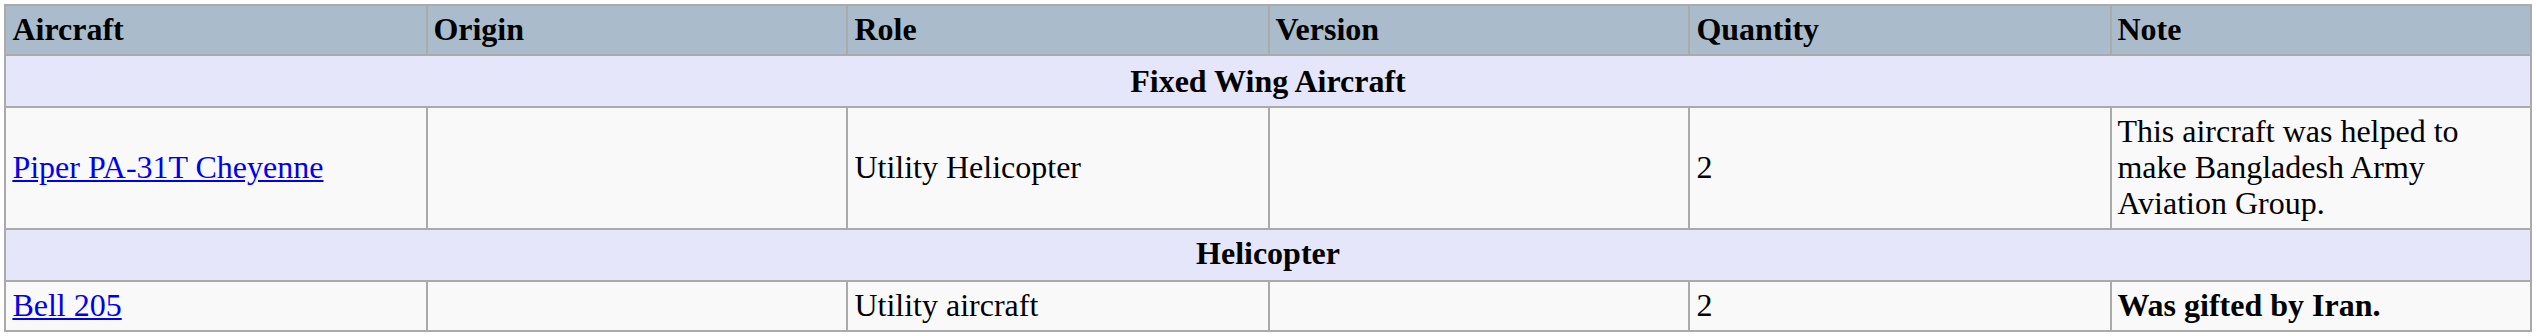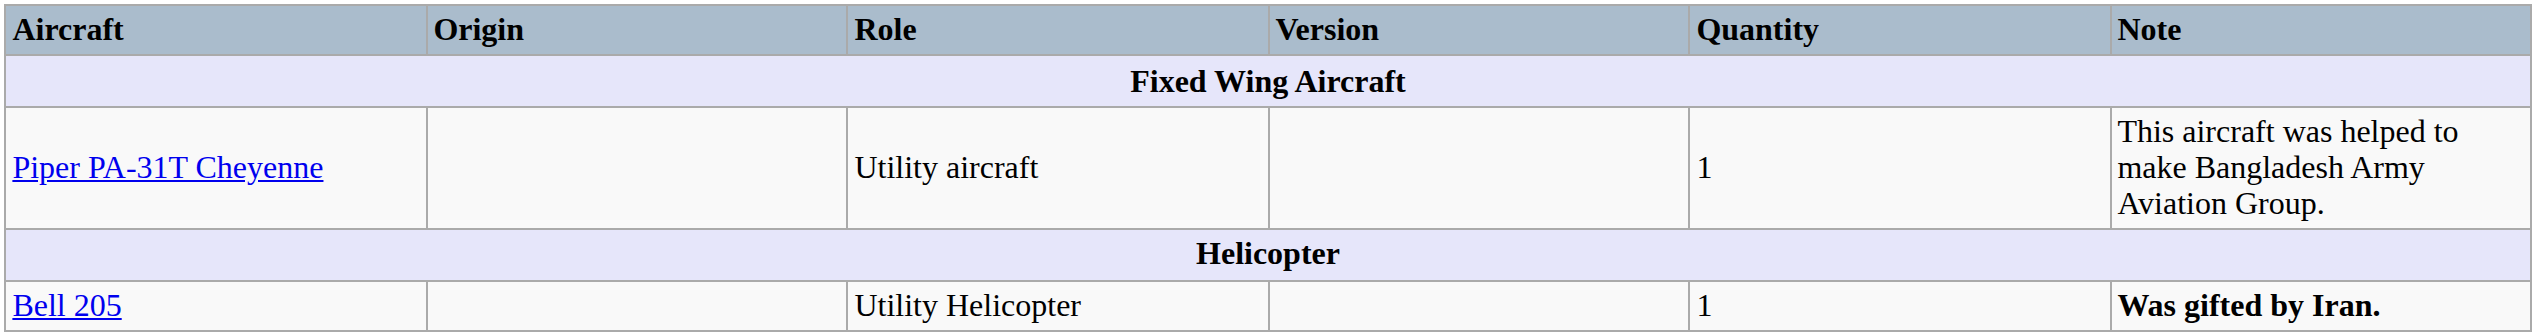(968, 167) Utility Helicopter -> (946, 167) Utility aircraft
(1704, 167) 2 -> (1704, 167) 1
(946, 304) Utility aircraft -> (968, 304) Utility Helicopter
(1704, 304) 2 -> (1704, 304) 1
